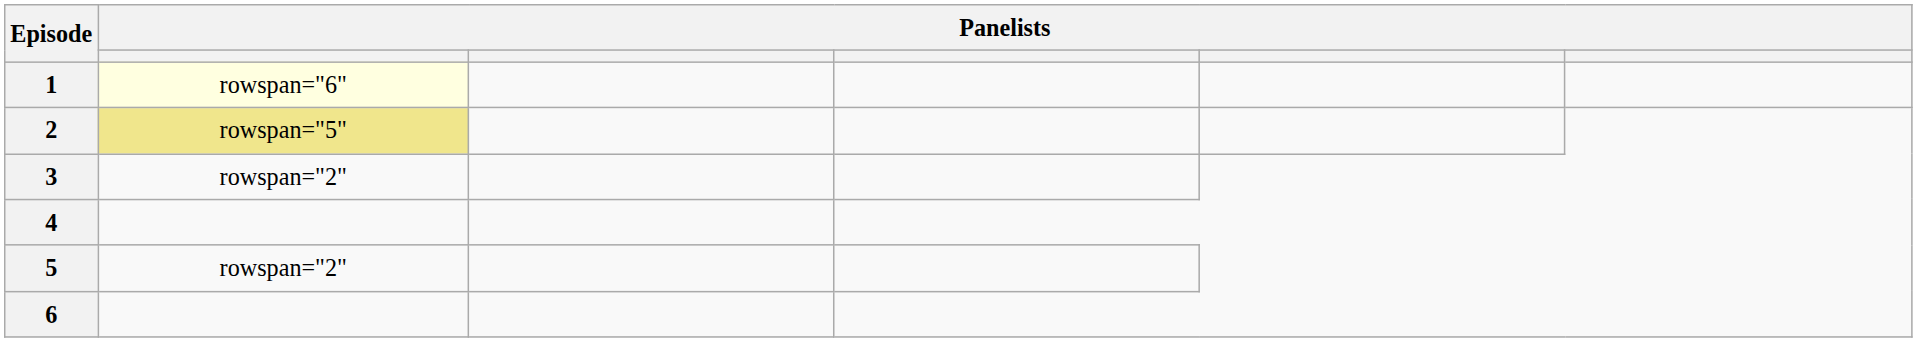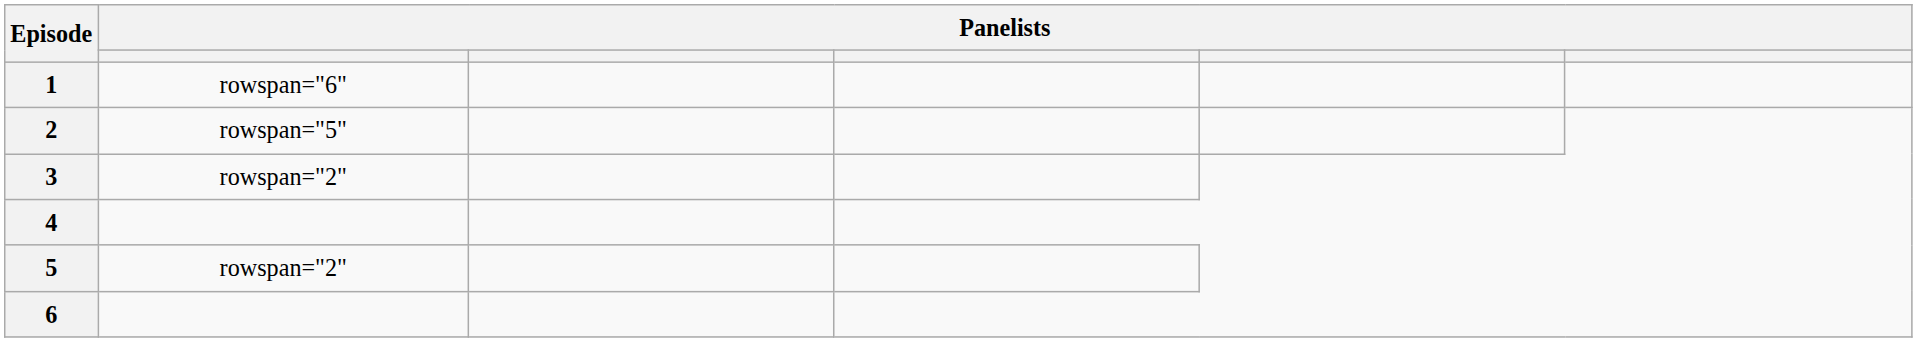(283, 85) lightyellow background -> (283, 85) no background
(283, 131) khaki background -> (283, 131) no background
